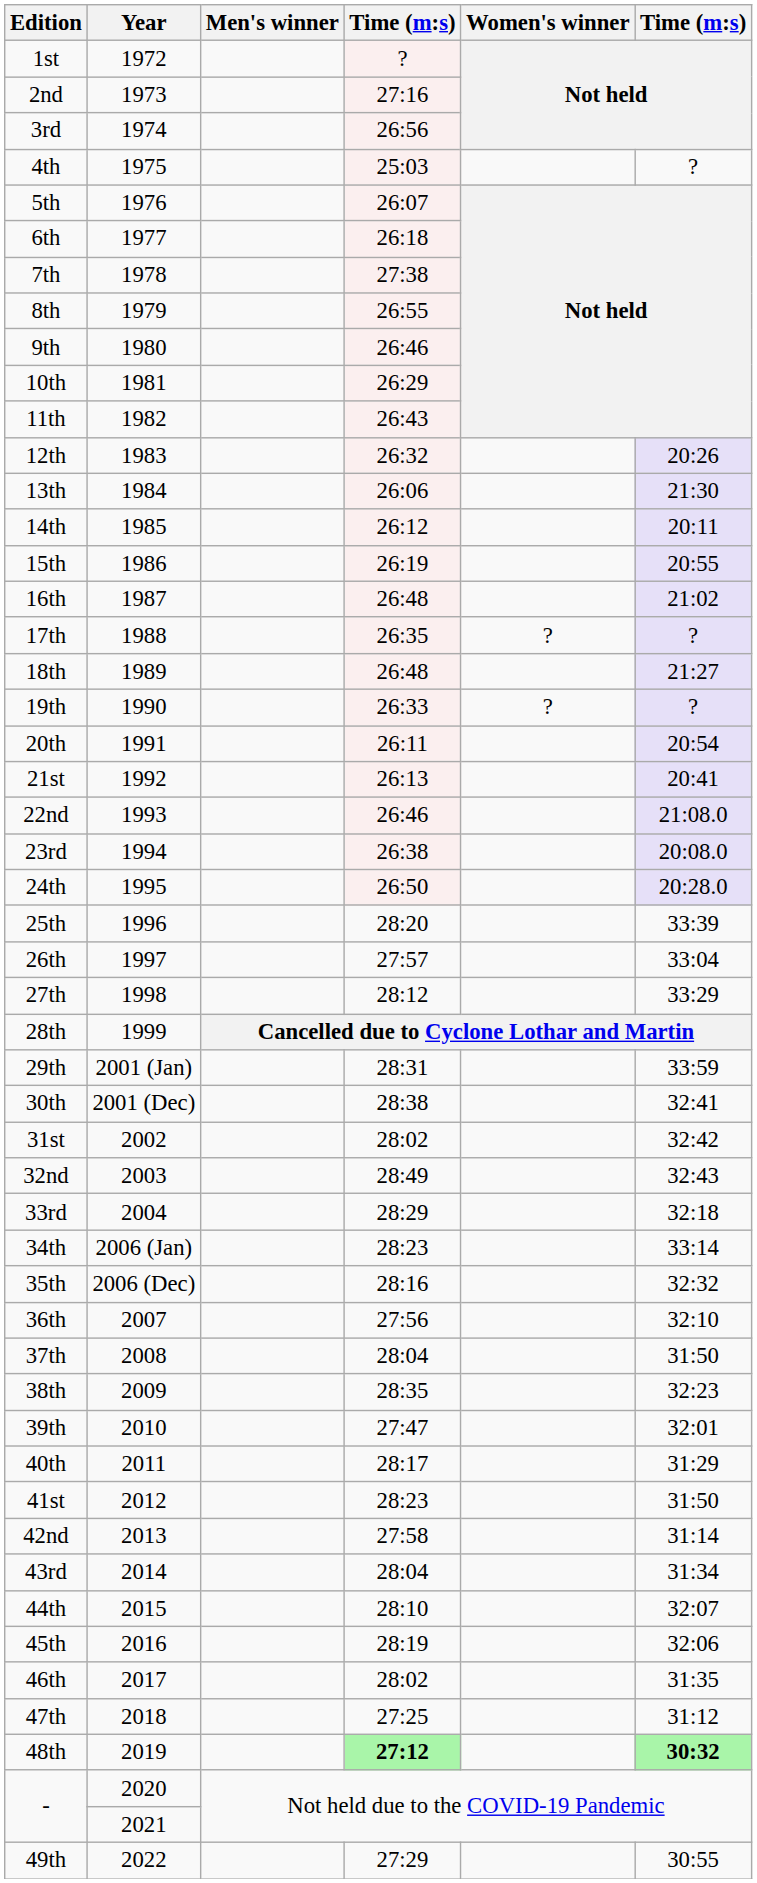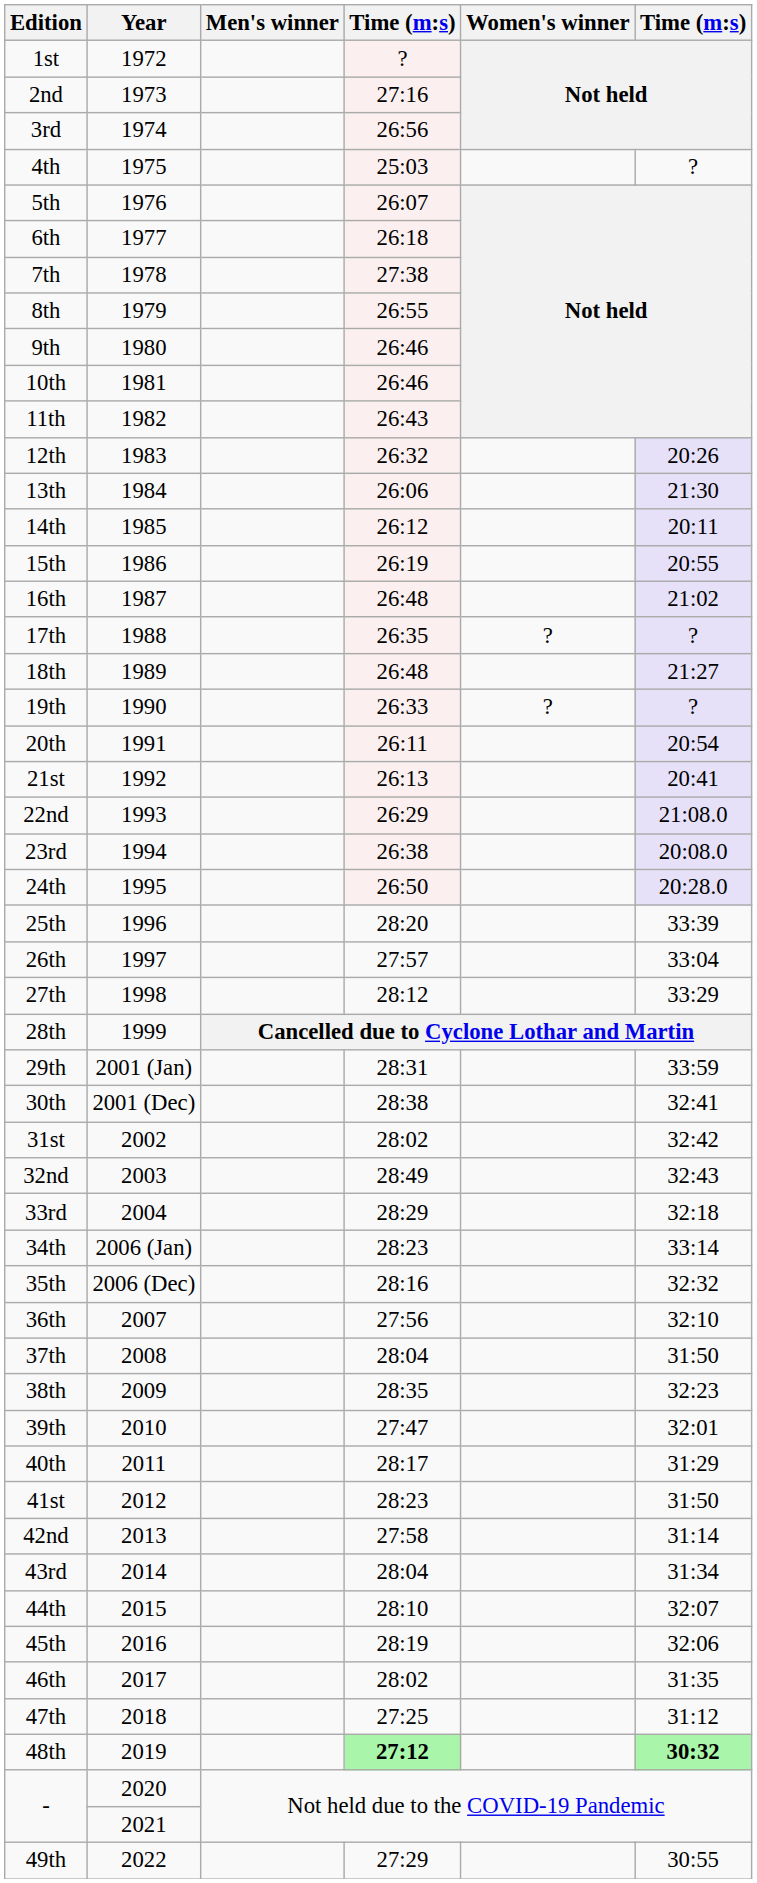(402, 382) 26:29 -> (402, 382) 26:46
(402, 815) 26:46 -> (402, 815) 26:29
